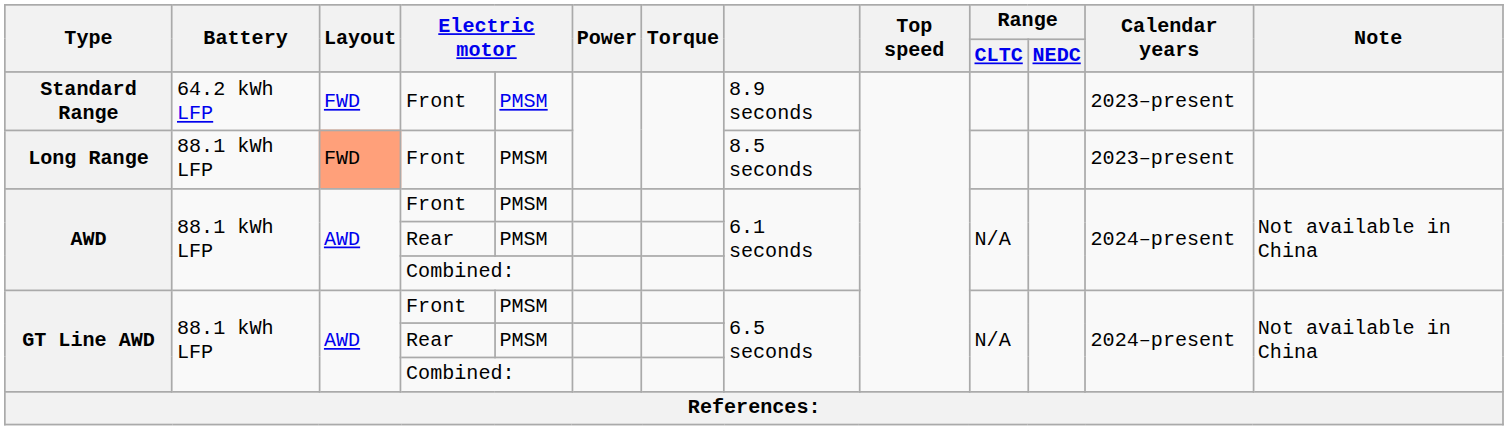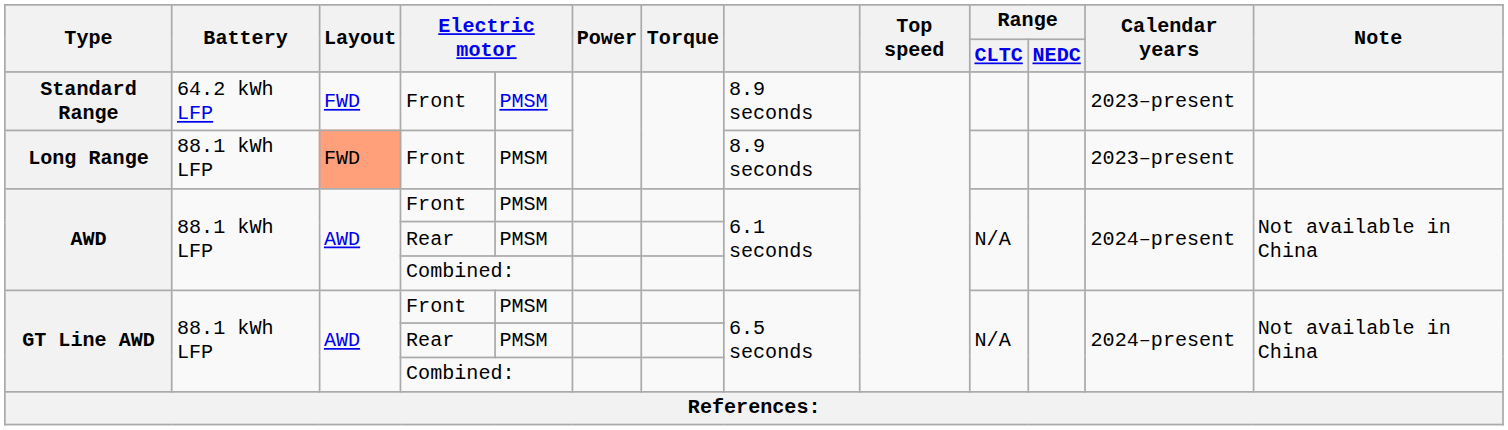(771, 159) 8.5 seconds -> (771, 159) 8.9 seconds
